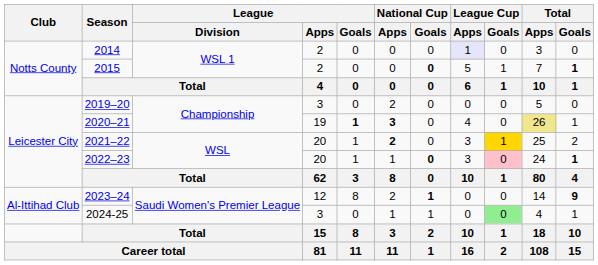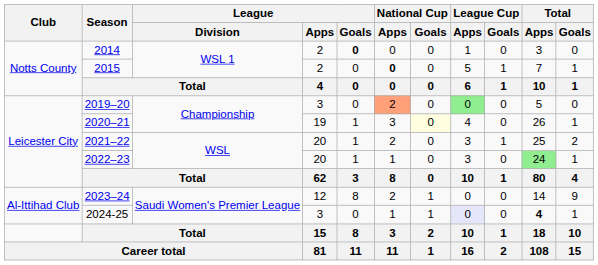(356, 50) normal -> (356, 50) bold
(468, 50) lavender background -> (468, 50) no background
(392, 68) normal -> (392, 68) bold
(431, 68) bold -> (431, 68) normal
(575, 68) bold -> (575, 68) normal
(392, 104) no background -> (392, 104) lightsalmon background
(468, 104) no background -> (468, 104) lightgreen background
(356, 123) bold -> (356, 123) normal
(392, 123) bold -> (392, 123) normal
(431, 123) no background -> (431, 123) lightyellow background
(539, 123) khaki background -> (539, 123) no background
(392, 141) bold -> (392, 141) normal
(503, 141) gold background -> (503, 141) no background
(431, 159) bold -> (431, 159) normal
(503, 159) pink background -> (503, 159) no background
(539, 159) no background -> (539, 159) lightgreen background
(575, 159) bold -> (575, 159) normal
(431, 196) bold -> (431, 196) normal
(575, 196) bold -> (575, 196) normal
(468, 214) no background -> (468, 214) lavender background
(503, 214) lightgreen background -> (503, 214) no background
(539, 214) normal -> (539, 214) bold
